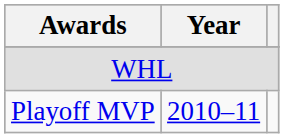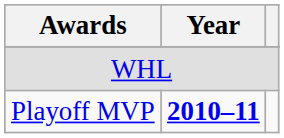(214, 111) normal -> (213, 111) bold
